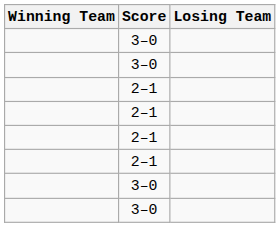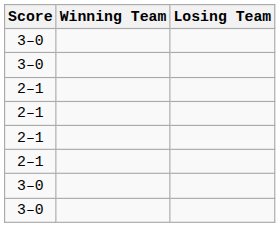columns swapped: (61, 17) <-> (144, 17)
